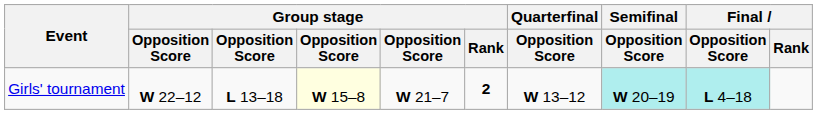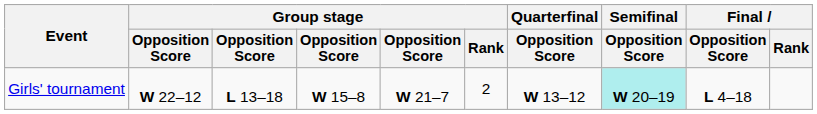(339, 98) lightyellow background -> (339, 98) no background
(486, 89) bold -> (486, 89) normal
(728, 98) paleturquoise background -> (728, 98) no background
